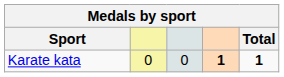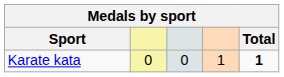(221, 61) bold -> (221, 61) normal
